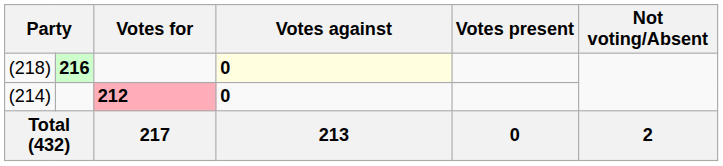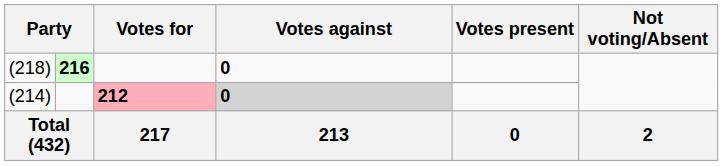(225, 67) lightyellow background -> (225, 67) no background
(225, 96) no background -> (225, 96) lightgrey background
